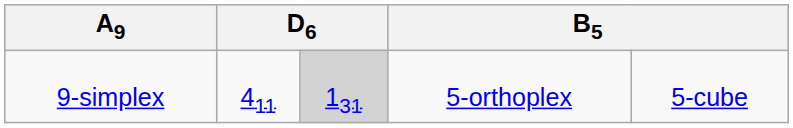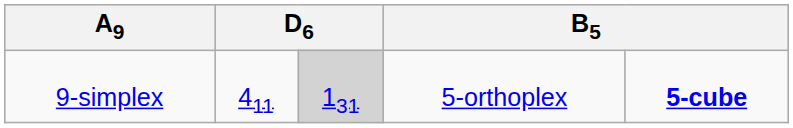(710, 97) normal -> (707, 97) bold
